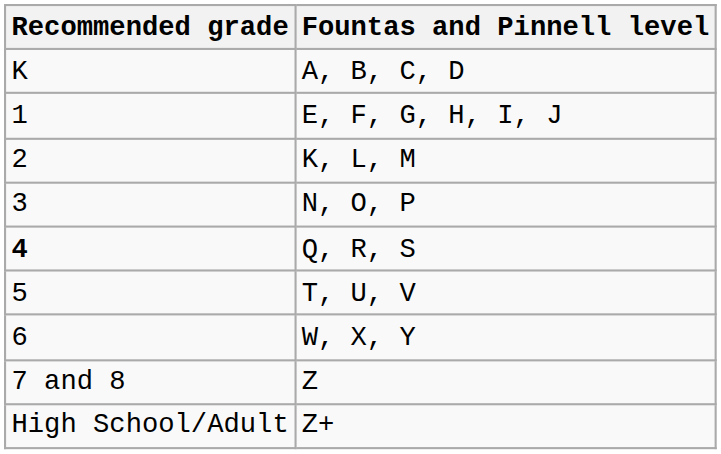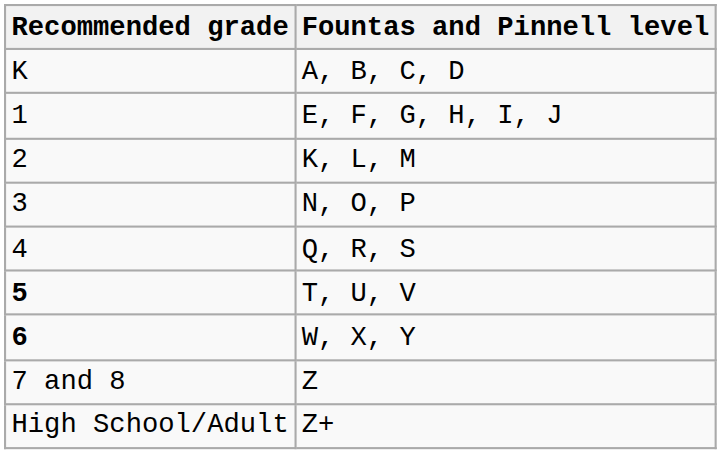(20, 249) bold -> (20, 249) normal
(20, 293) normal -> (20, 293) bold
(20, 337) normal -> (20, 337) bold
